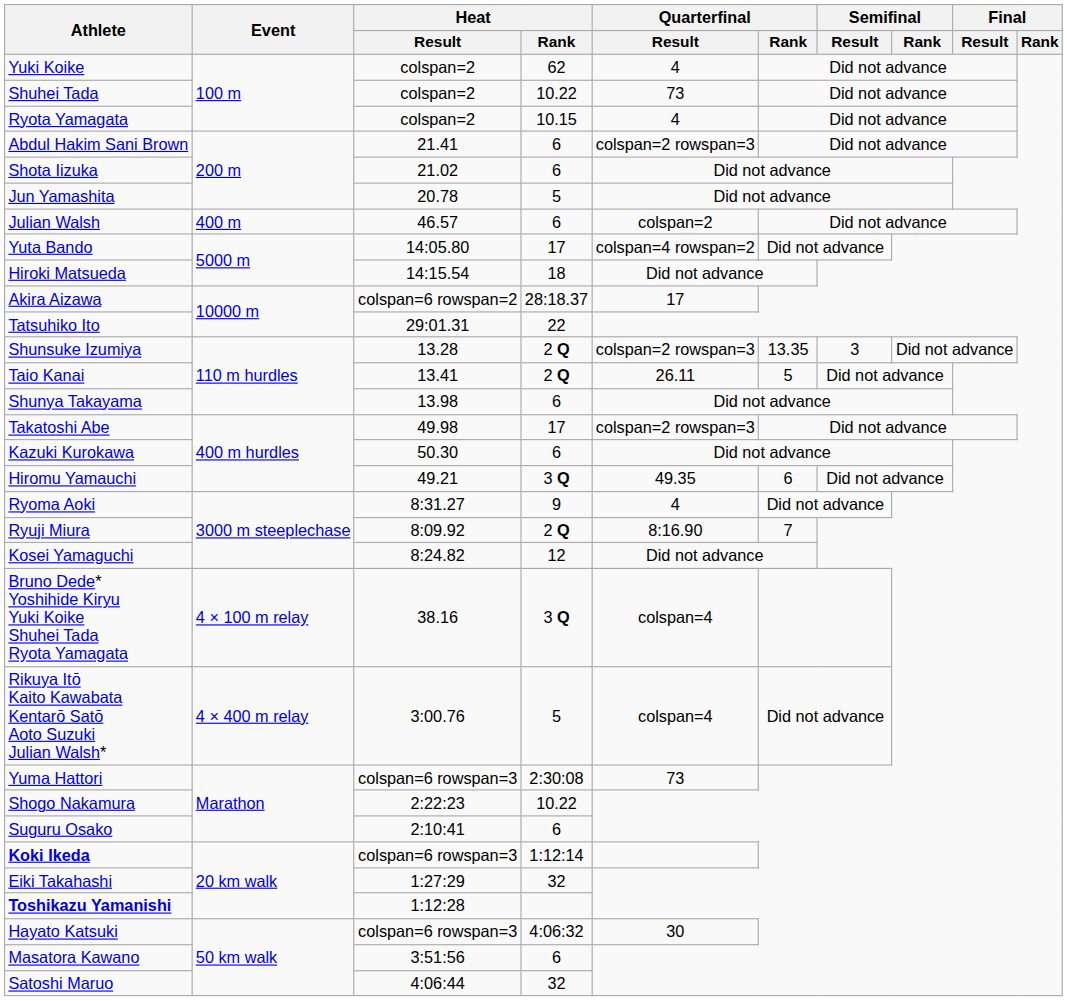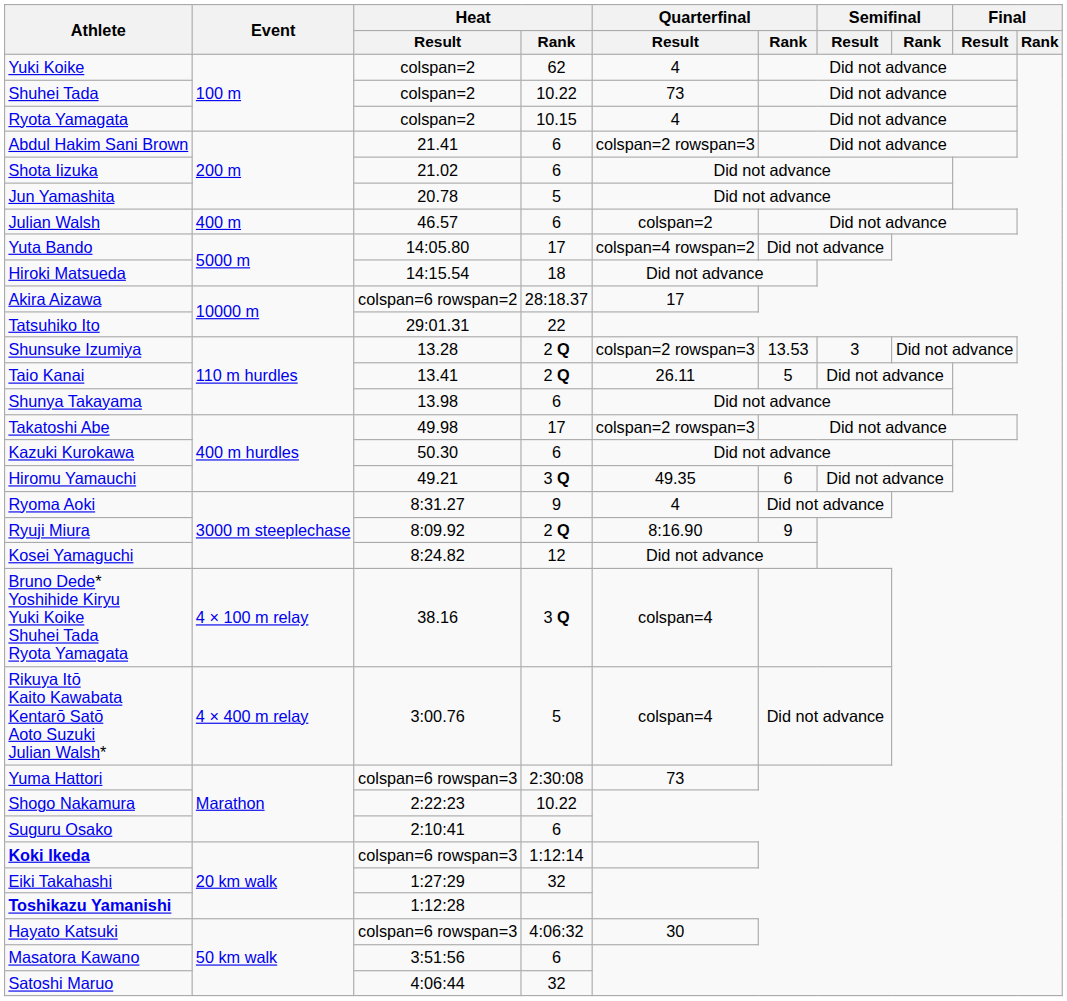(788, 351) 13.35 -> (788, 351) 13.53
(788, 531) 7 -> (788, 531) 9
